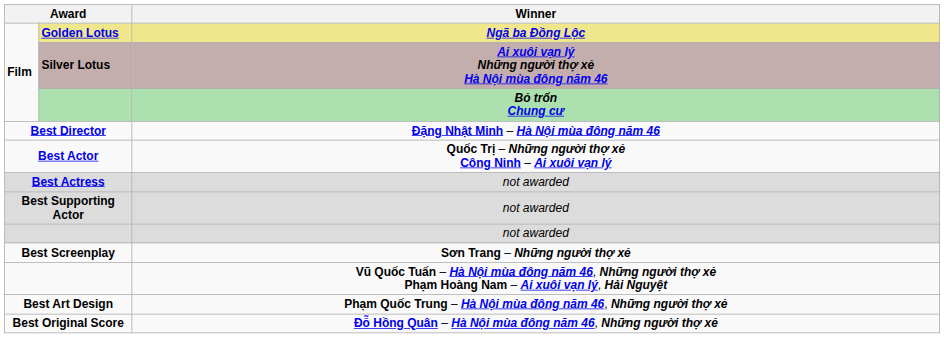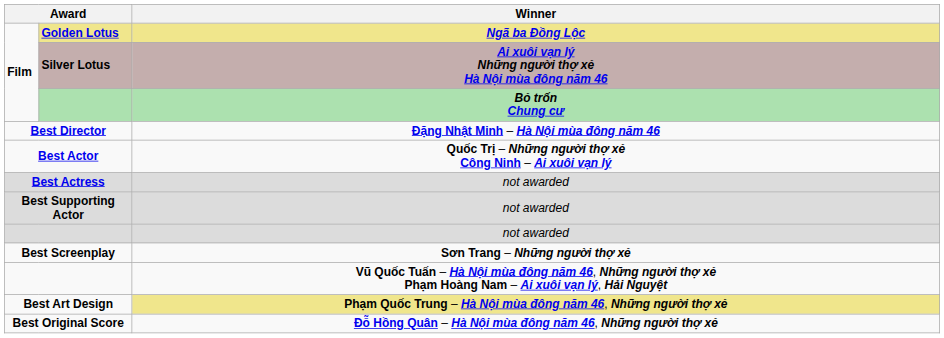(536, 304) no background -> (536, 304) khaki background
